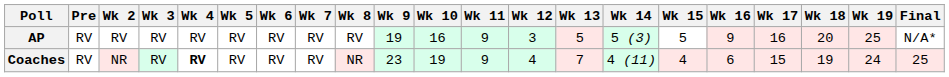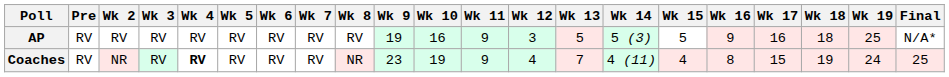(825, 38) 20 -> (825, 38) 18
(730, 60) 6 -> (730, 60) 8
